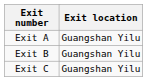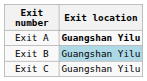(101, 38) normal -> (101, 38) bold
(101, 53) no background -> (101, 53) lightblue background
